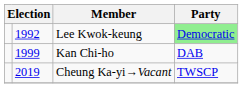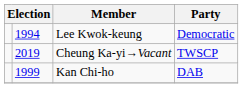(27, 33) 1992 -> (27, 33) 1994
(206, 33) lightgreen background -> (206, 33) no background
rows swapped: (85, 53) <-> (114, 72)
